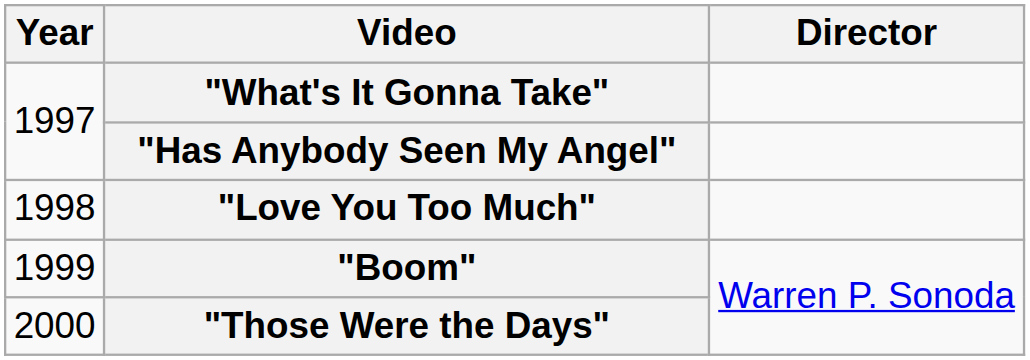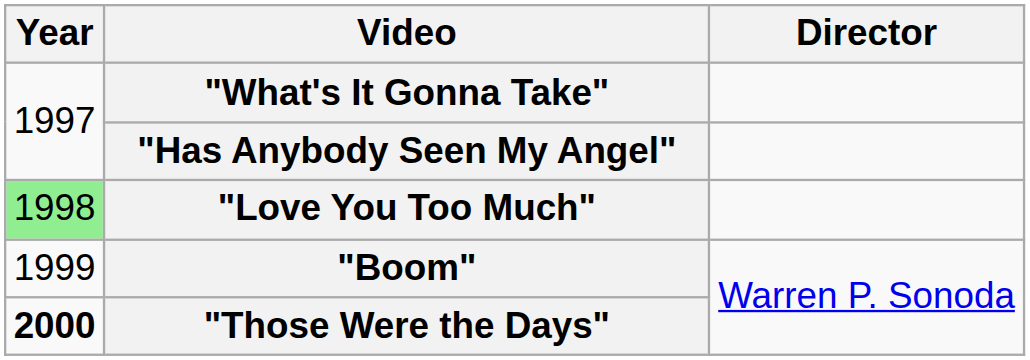(55, 208) no background -> (55, 208) lightgreen background
(55, 325) normal -> (55, 325) bold
